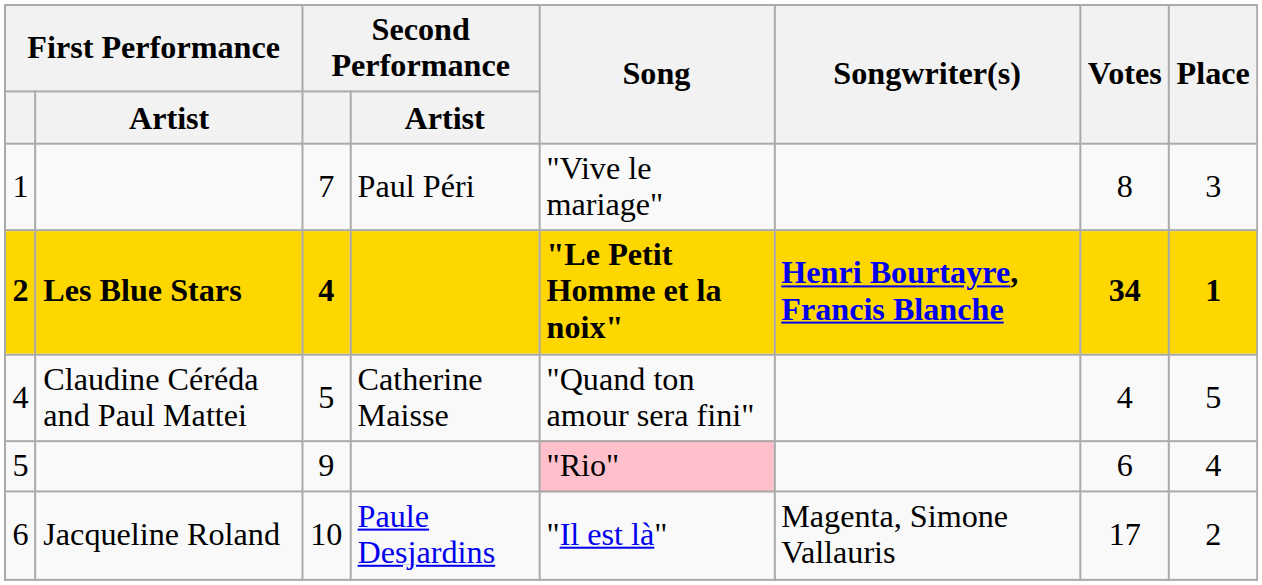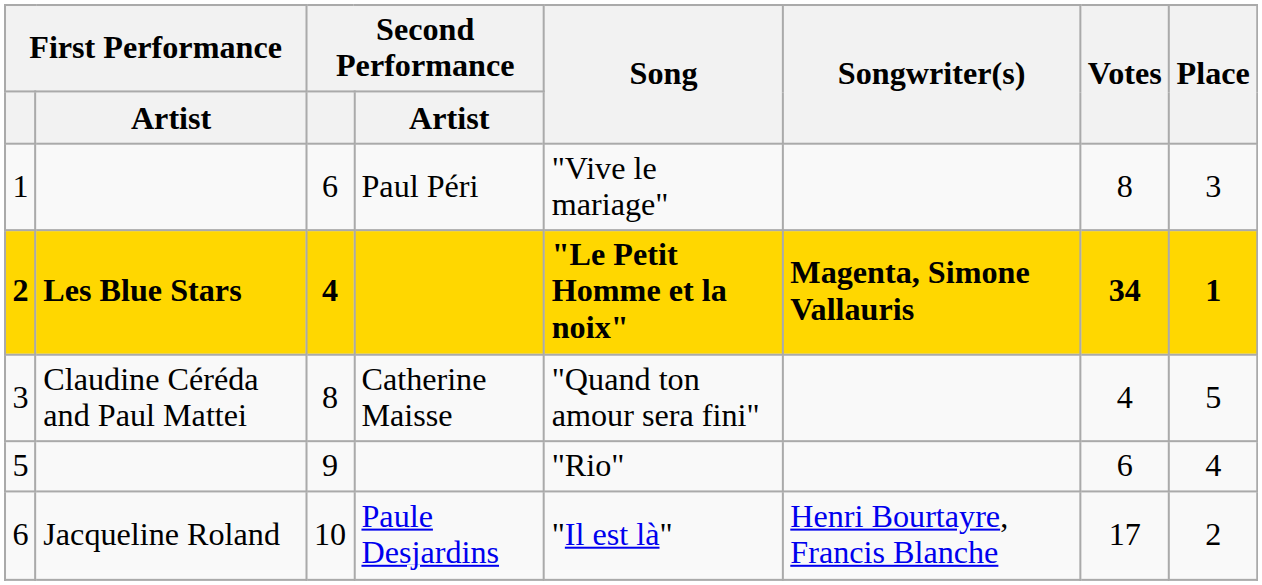(326, 186) 7 -> (330, 186) 6
(900, 291) Henri Bourtayre, Francis Blanche -> (910, 291) Magenta, Simone Vallauris
(20, 396) 4 -> (20, 396) 3
(326, 396) 5 -> (330, 396) 8
(583, 465) pink background -> (588, 465) no background
(895, 535) Magenta, Simone Vallauris -> (899, 535) Henri Bourtayre, Francis Blanche
